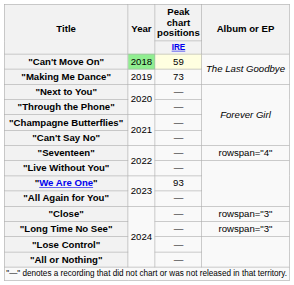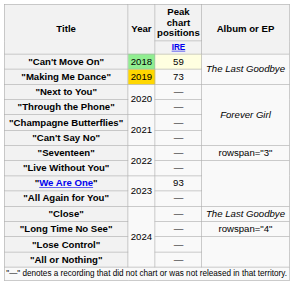(141, 77) no background -> (141, 77) gold background
(245, 153) rowspan="4" -> (245, 153) rowspan="3"
(245, 214) rowspan="3" -> (245, 214) The Last Goodbye
(245, 229) rowspan="3" -> (245, 229) rowspan="4"
